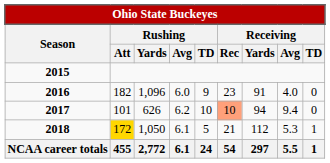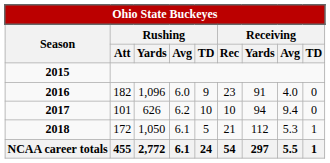(229, 110) lightsalmon background -> (229, 110) no background
(122, 129) gold background -> (122, 129) no background
